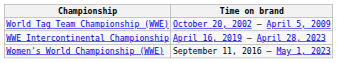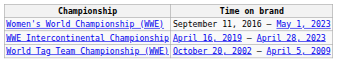rows swapped: (88, 24) <-> (85, 51)
